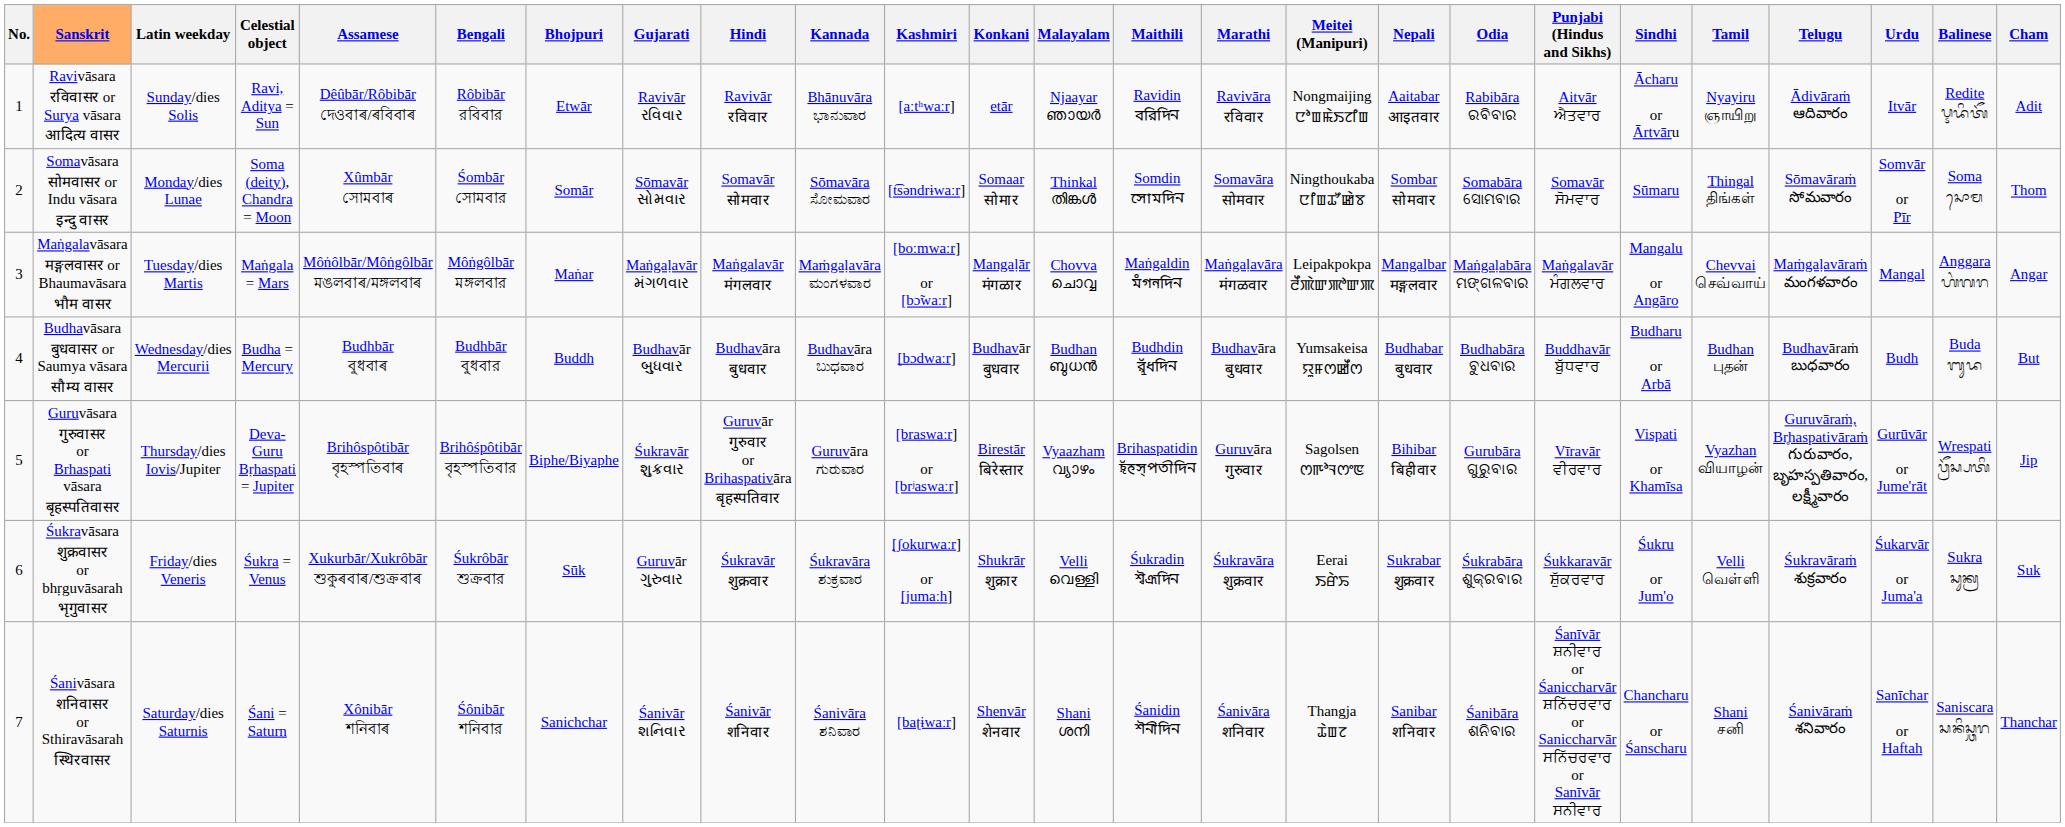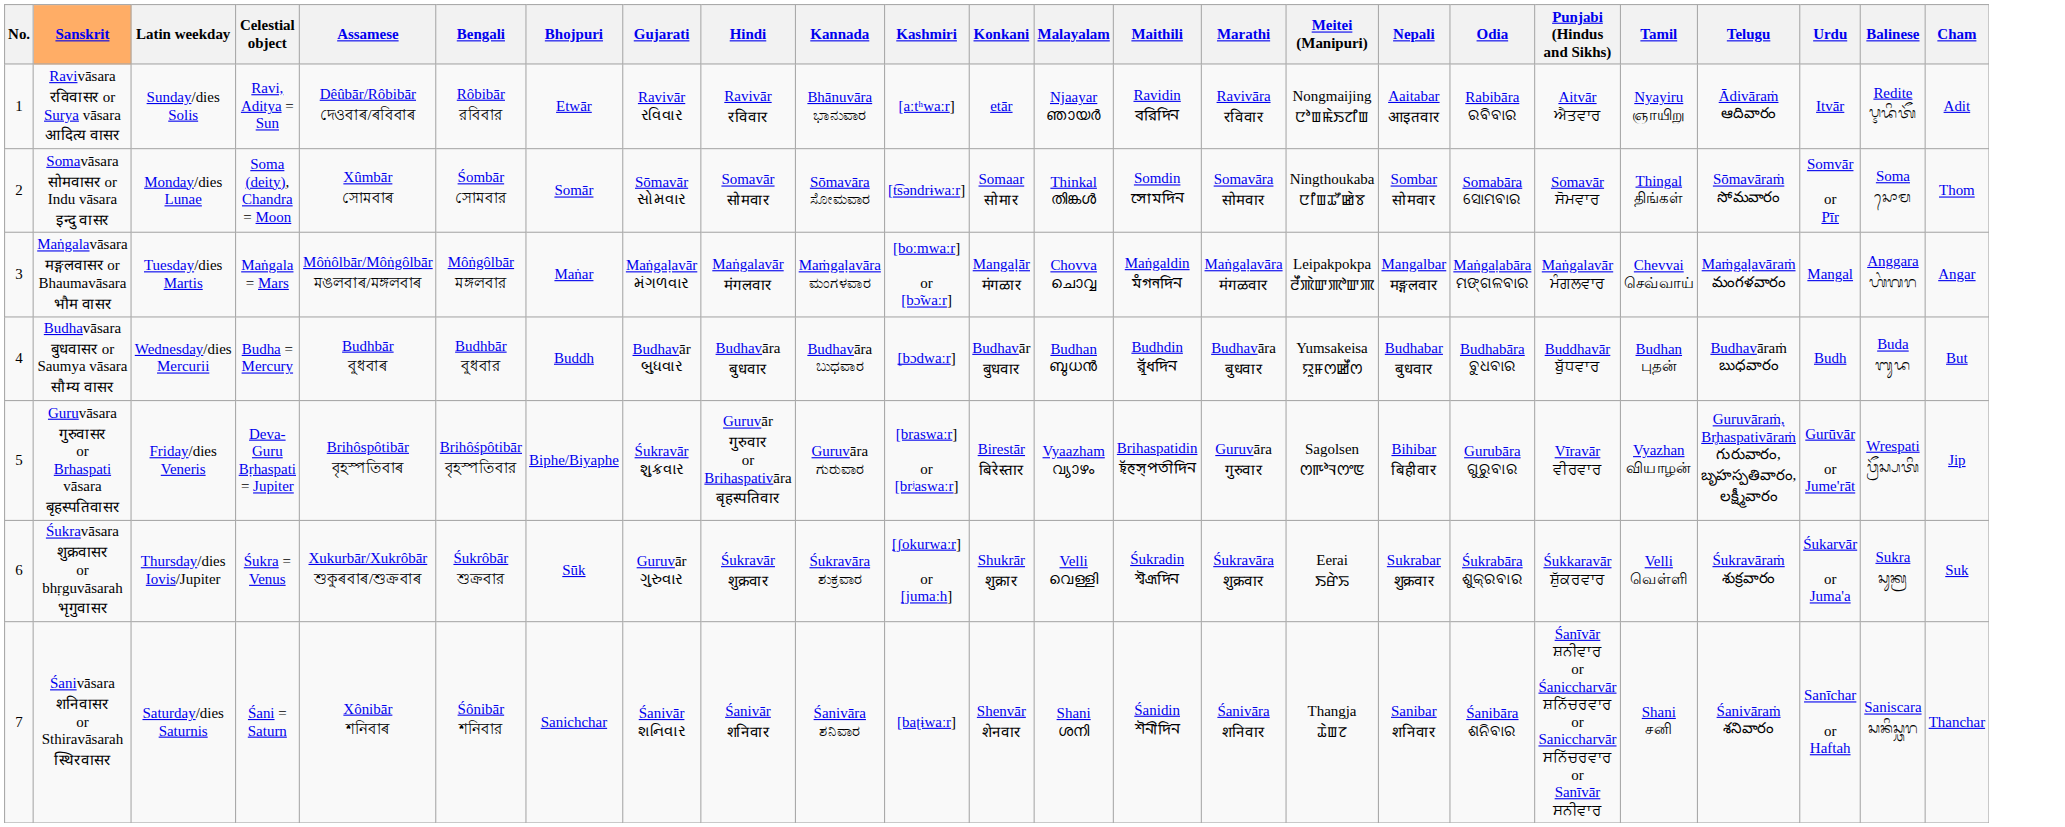- column: (1656, 34)
(183, 459) Thursday/dies Iovis/Jupiter -> (183, 459) Friday/dies Veneris
(183, 570) Friday/dies Veneris -> (183, 570) Thursday/dies Iovis/Jupiter
